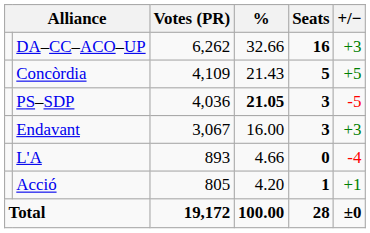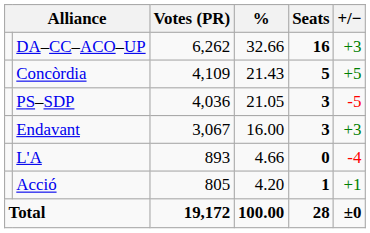(265, 102) bold -> (265, 102) normal
